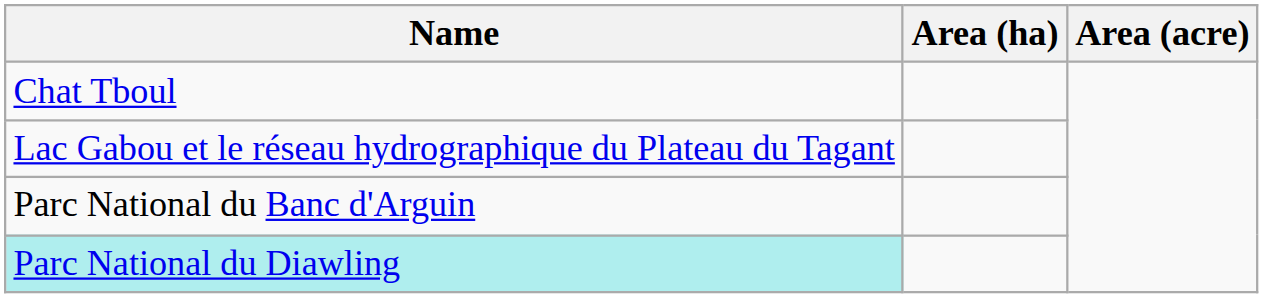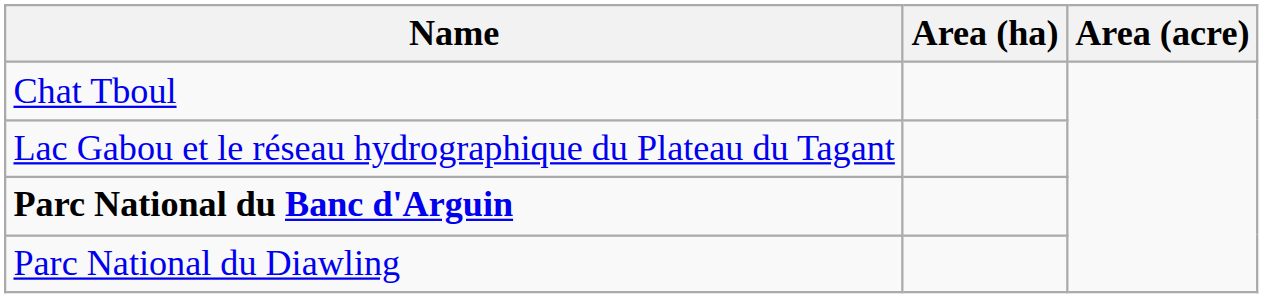(244, 205) normal -> (263, 205) bold
(207, 262) paleturquoise background -> (207, 262) no background
